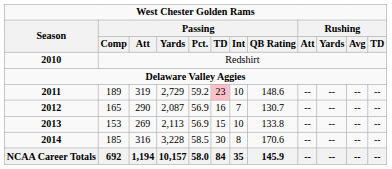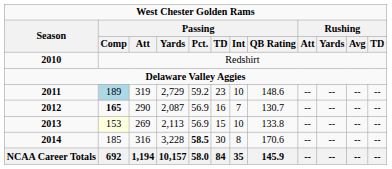(114, 92) no background -> (114, 92) lightblue background
(220, 92) pink background -> (220, 92) no background
(114, 108) normal -> (114, 108) bold
(114, 124) no background -> (114, 124) lightyellow background
(200, 140) normal -> (200, 140) bold
